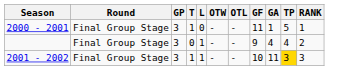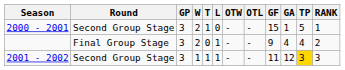+ column: (197, 12)
(121, 27) Final Group Stage -> (124, 27) Second Group Stage
(258, 27) 11 -> (273, 27) 15
(121, 58) Final Group Stage -> (124, 58) Second Group Stage
(258, 58) 10 -> (273, 58) 11
(273, 58) 11 -> (289, 58) 12
